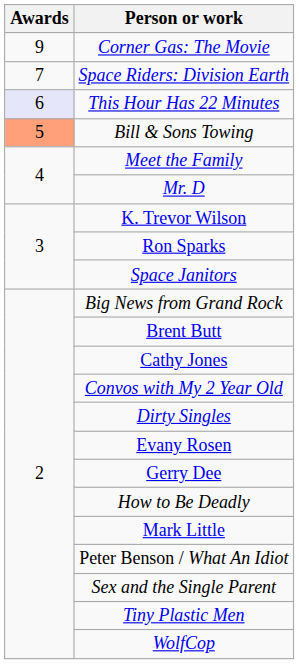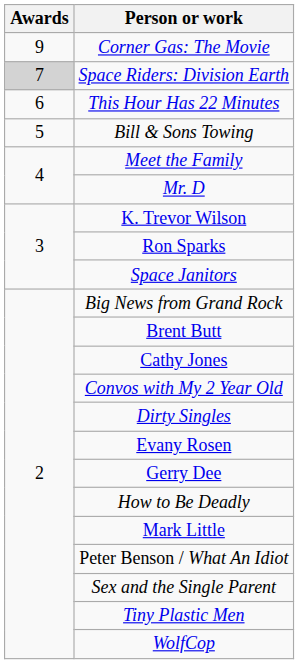(39, 75) no background -> (39, 75) lightgrey background
(39, 103) lavender background -> (39, 103) no background
(39, 132) lightsalmon background -> (39, 132) no background
